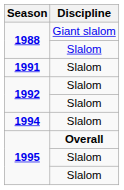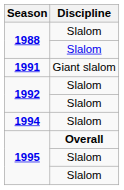(84, 31) Giant slalom -> (84, 31) Slalom
(84, 67) Slalom -> (84, 67) Giant slalom
